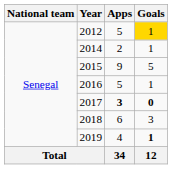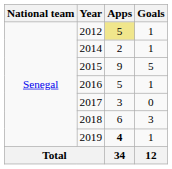(120, 31) no background -> (120, 31) khaki background
(151, 31) gold background -> (151, 31) no background
(120, 102) bold -> (120, 102) normal
(151, 102) bold -> (151, 102) normal
(120, 137) normal -> (120, 137) bold
(151, 137) bold -> (151, 137) normal
